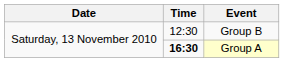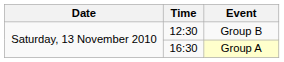(184, 48) bold -> (184, 48) normal
